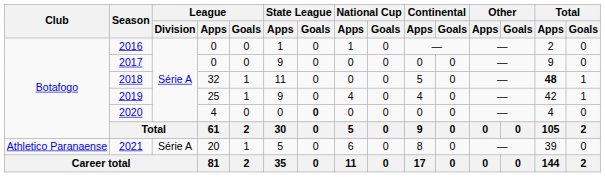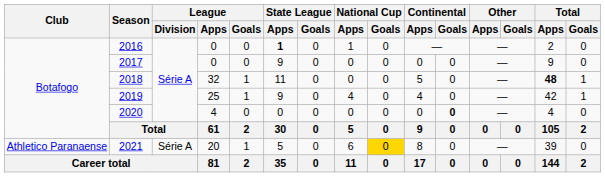(280, 46) normal -> (280, 46) bold
(316, 113) bold -> (316, 113) normal
(452, 113) normal -> (452, 113) bold
(386, 146) no background -> (386, 146) gold background
